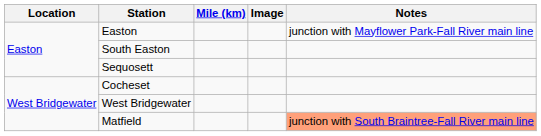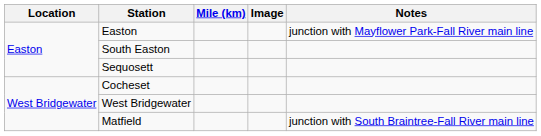(411, 121) lightsalmon background -> (411, 121) no background
